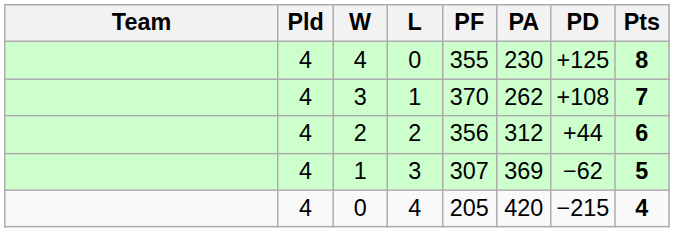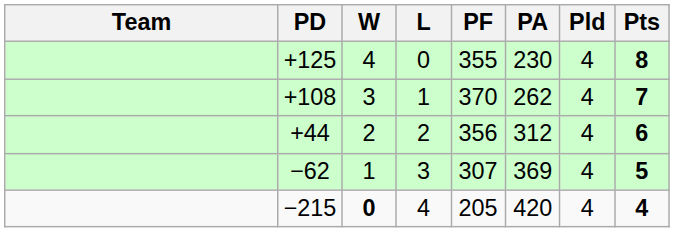columns swapped: (306, 23) <-> (583, 23)
(360, 208) normal -> (369, 208) bold
